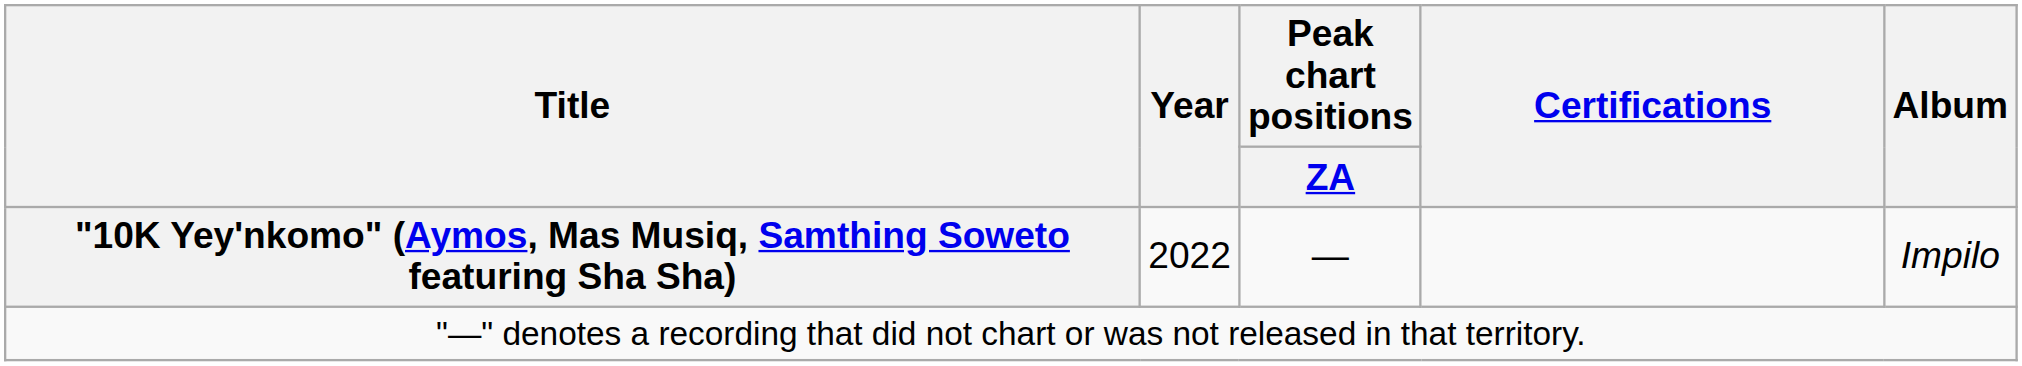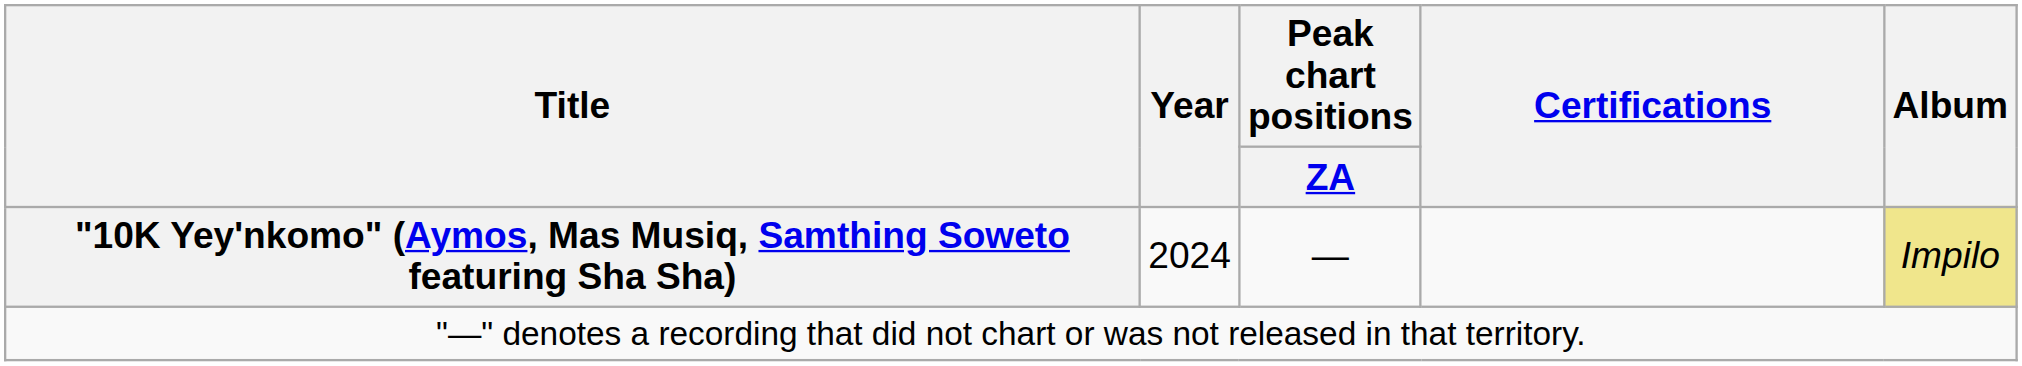(1190, 256) 2022 -> (1190, 256) 2024
(1950, 256) no background -> (1950, 256) khaki background
